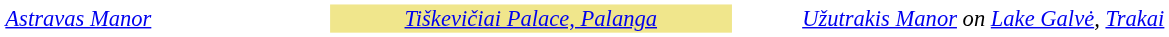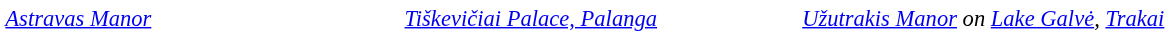(531, 18) khaki background -> (531, 18) no background
